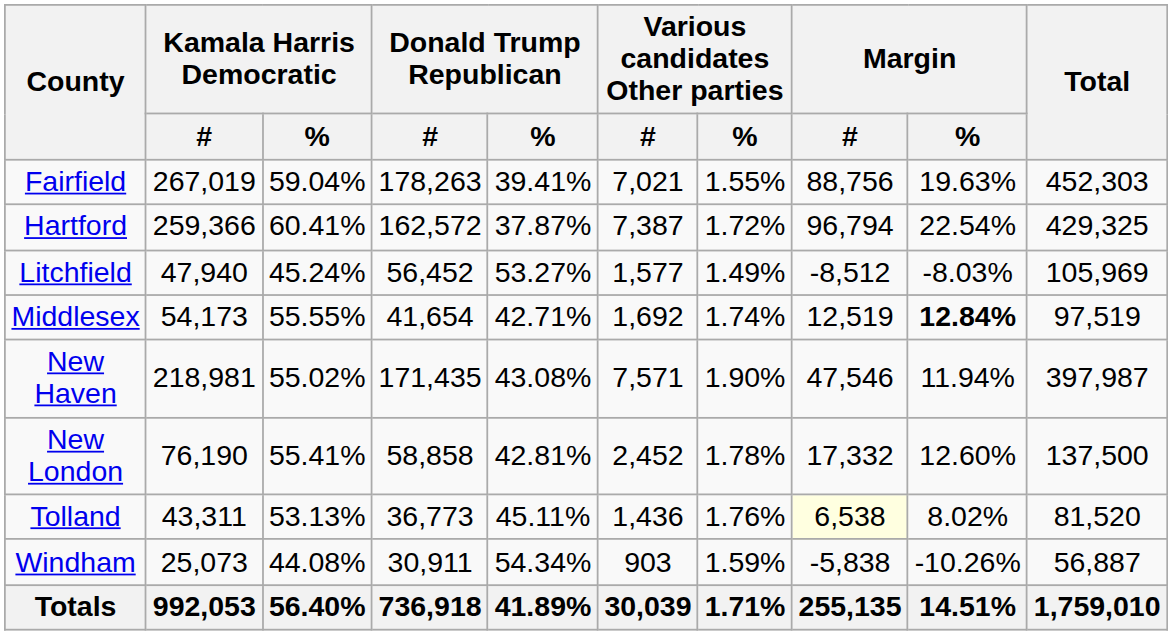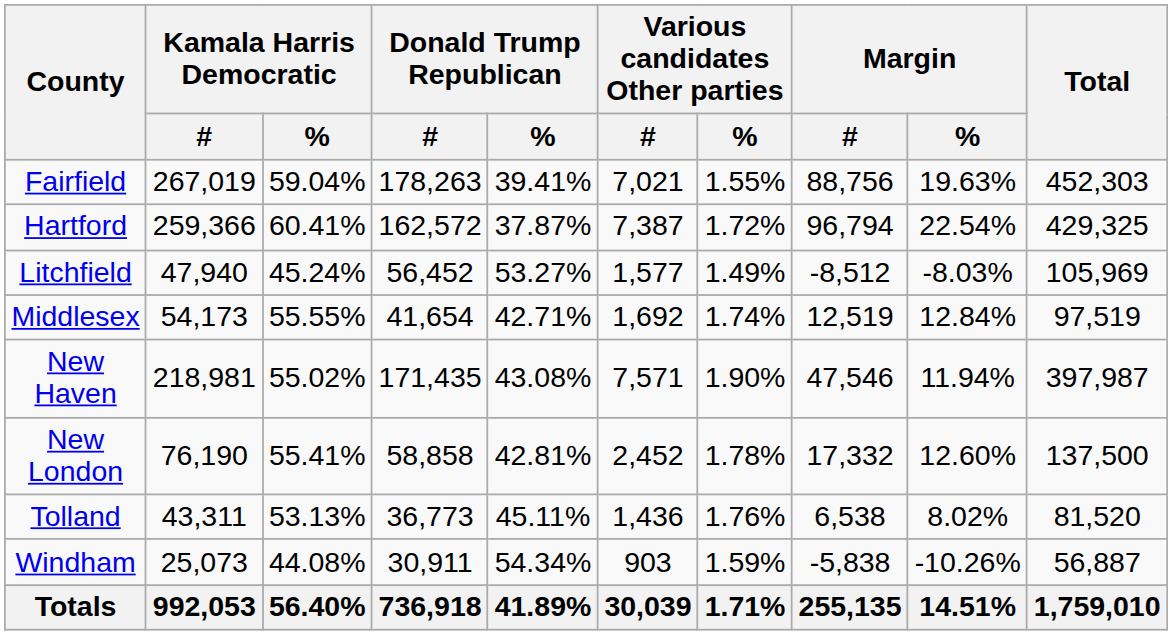(968, 317) bold -> (968, 317) normal
(850, 516) lightyellow background -> (850, 516) no background
